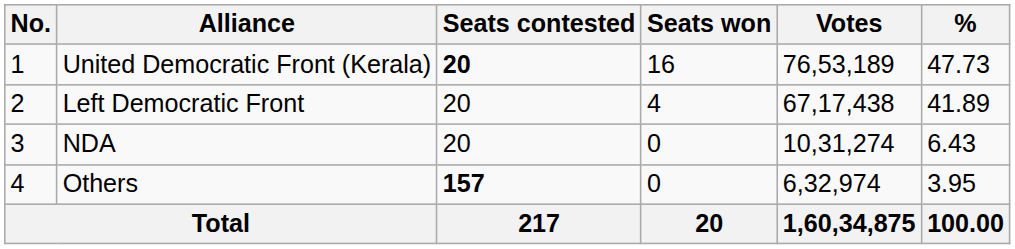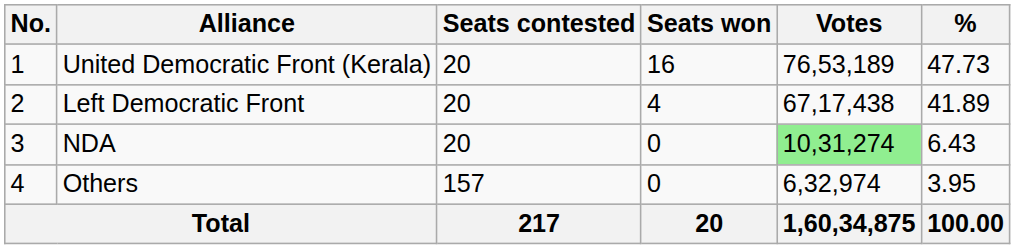(457, 64) bold -> (457, 64) normal
(839, 143) no background -> (839, 143) lightgreen background
(464, 183) bold -> (464, 183) normal
